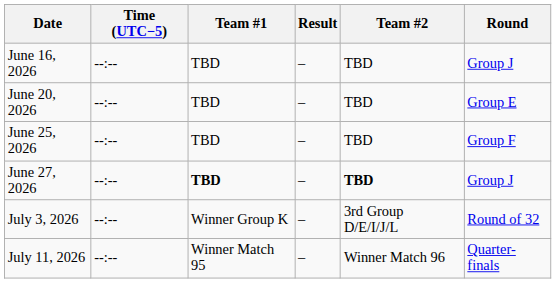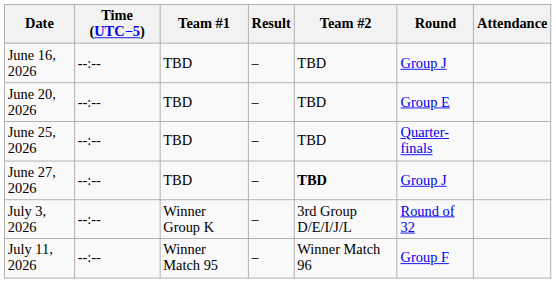+ column: (512, 24)
(492, 141) Group F -> (425, 141) Quarter-finals
(206, 180) bold -> (178, 180) normal
(492, 258) Quarter-finals -> (425, 258) Group F
